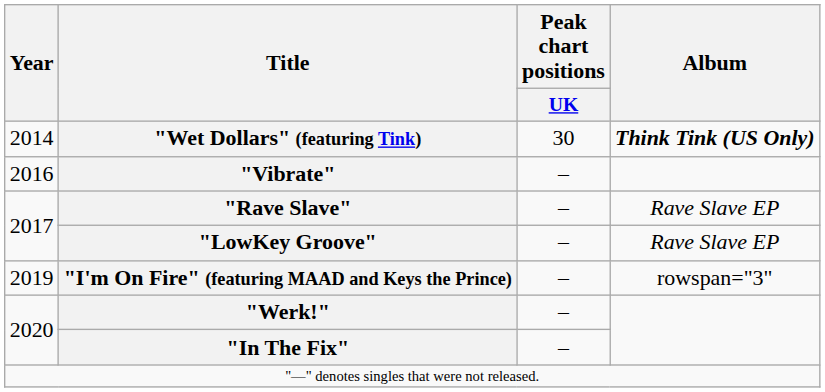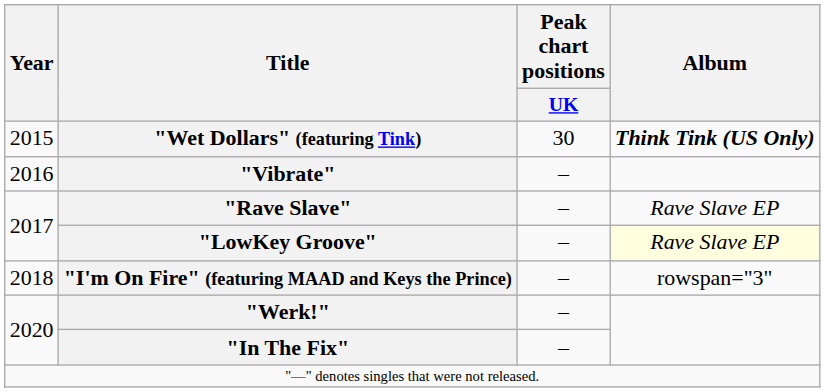(32, 138) 2014 -> (32, 138) 2015
(715, 242) no background -> (715, 242) lightyellow background
(32, 277) 2019 -> (32, 277) 2018
